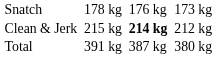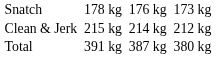(148, 28) bold -> (148, 28) normal
